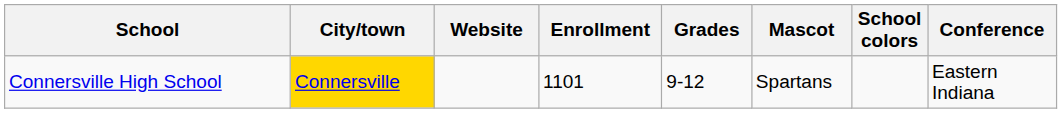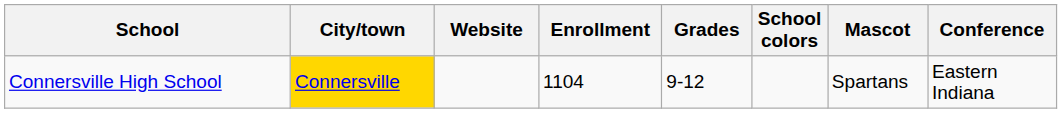columns swapped: (802, 30) <-> (890, 30)
(563, 81) 1101 -> (563, 81) 1104
